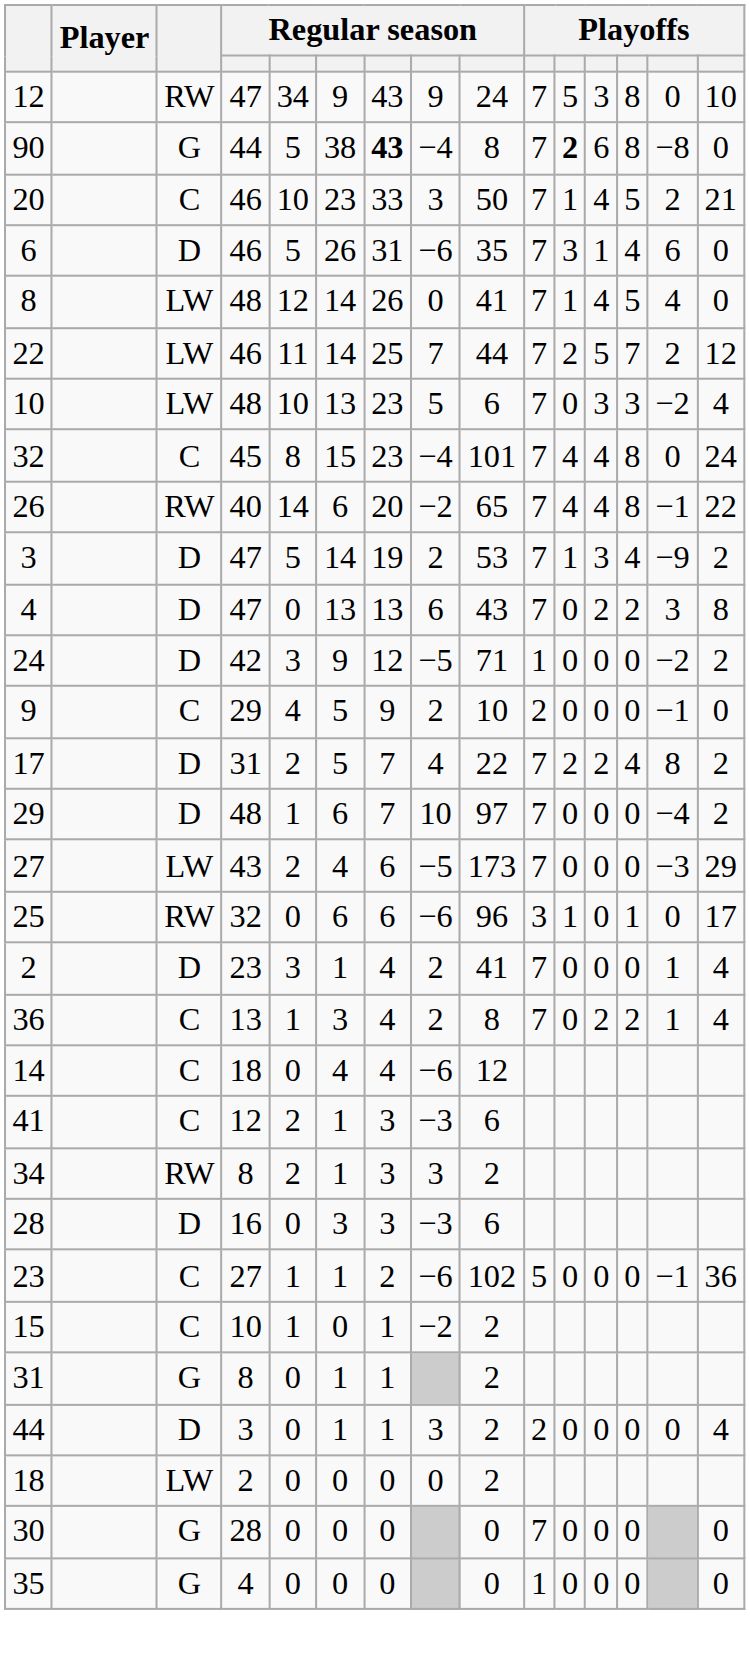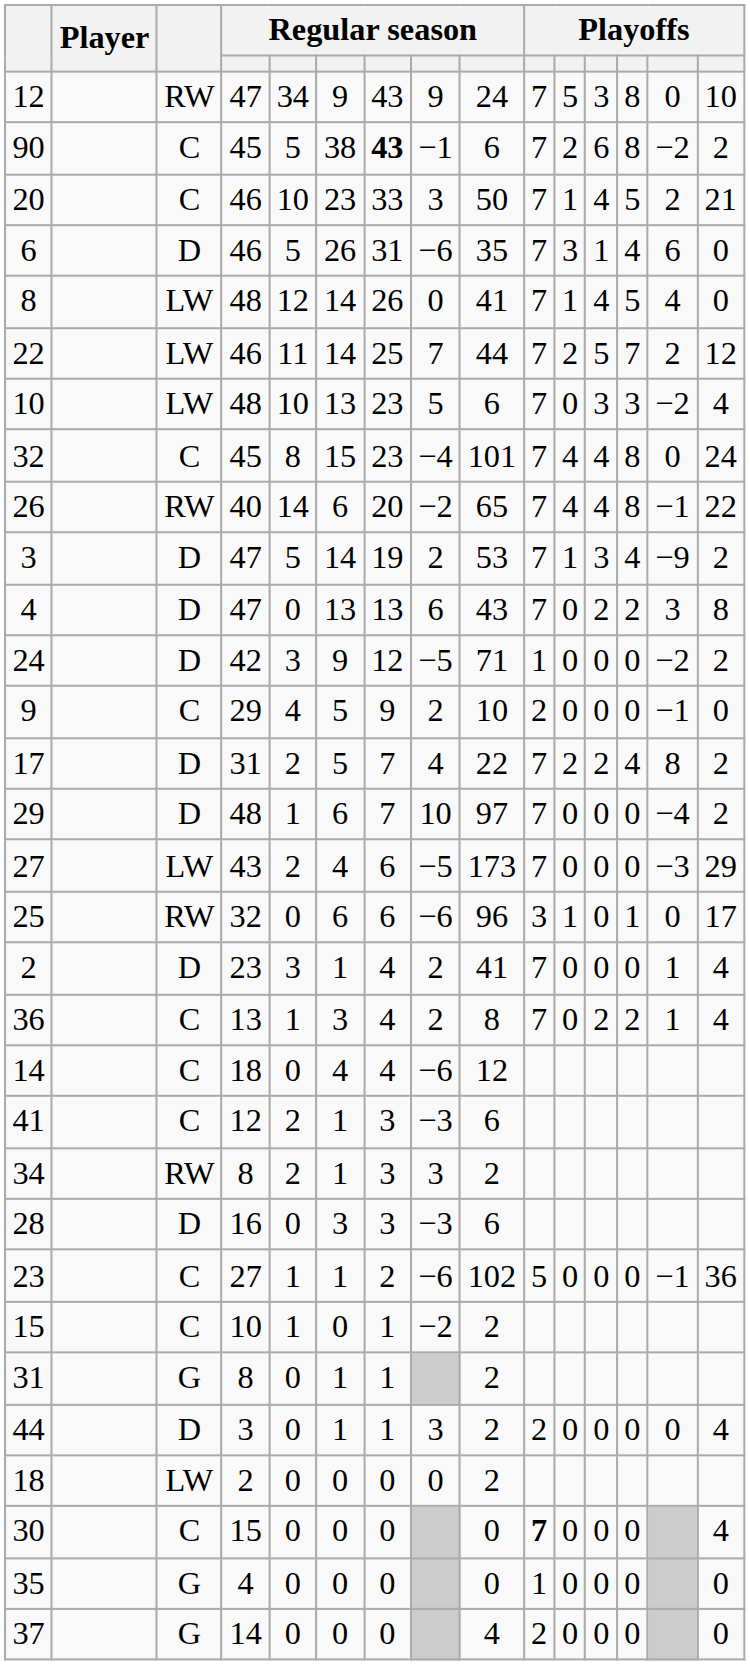(189, 147) G -> (189, 147) C
(246, 147) 44 -> (246, 147) 45
(436, 147) −4 -> (436, 147) −1
(492, 147) 8 -> (492, 147) 6
(570, 147) bold -> (570, 147) normal
(672, 147) −8 -> (672, 147) −2
(721, 147) 0 -> (721, 147) 2
(189, 1531) G -> (189, 1531) C
(246, 1531) 28 -> (246, 1531) 15
(539, 1531) normal -> (539, 1531) bold
(721, 1531) 0 -> (721, 1531) 4
+ row: (29, 1634)
